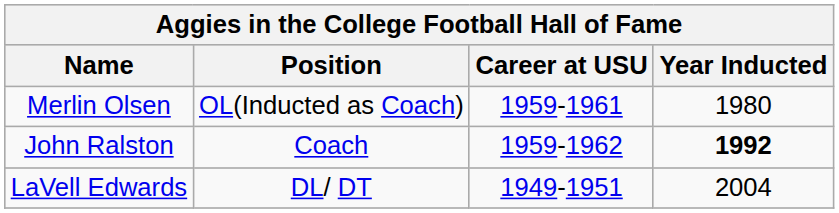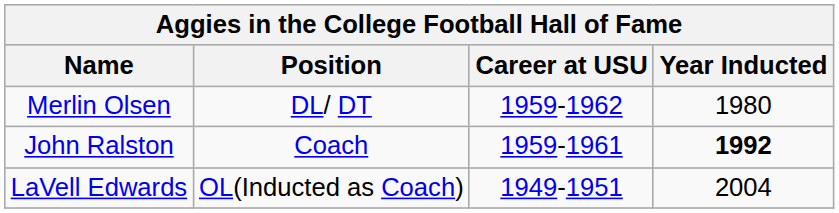(331, 106) OL(Inducted as Coach) -> (331, 106) DL/ DT
(562, 106) 1959-1961 -> (562, 106) 1959-1962
(562, 146) 1959-1962 -> (562, 146) 1959-1961
(331, 187) DL/ DT -> (331, 187) OL(Inducted as Coach)
